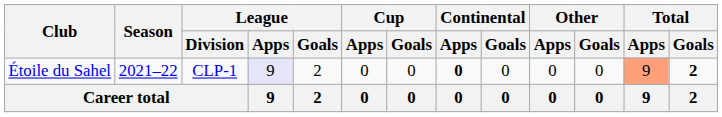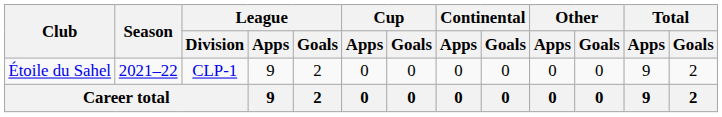(271, 71) lavender background -> (271, 71) no background
(458, 71) bold -> (458, 71) normal
(646, 71) lightsalmon background -> (646, 71) no background
(693, 71) bold -> (693, 71) normal
